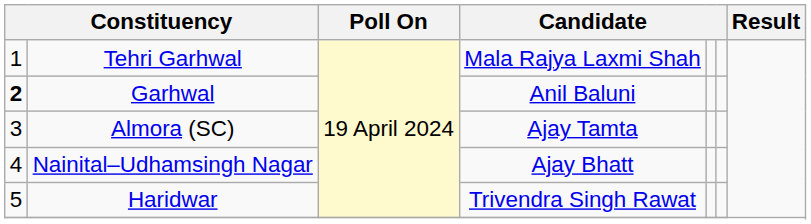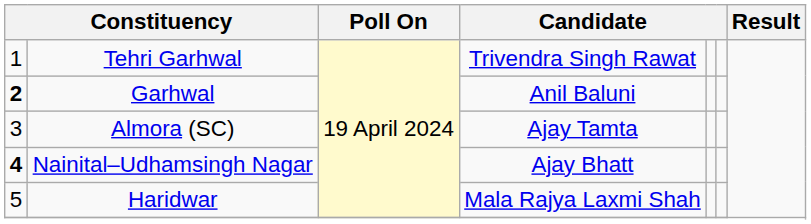(583, 57) Mala Rajya Laxmi Shah -> (583, 57) Trivendra Singh Rawat
(16, 164) normal -> (16, 164) bold
(583, 199) Trivendra Singh Rawat -> (583, 199) Mala Rajya Laxmi Shah
